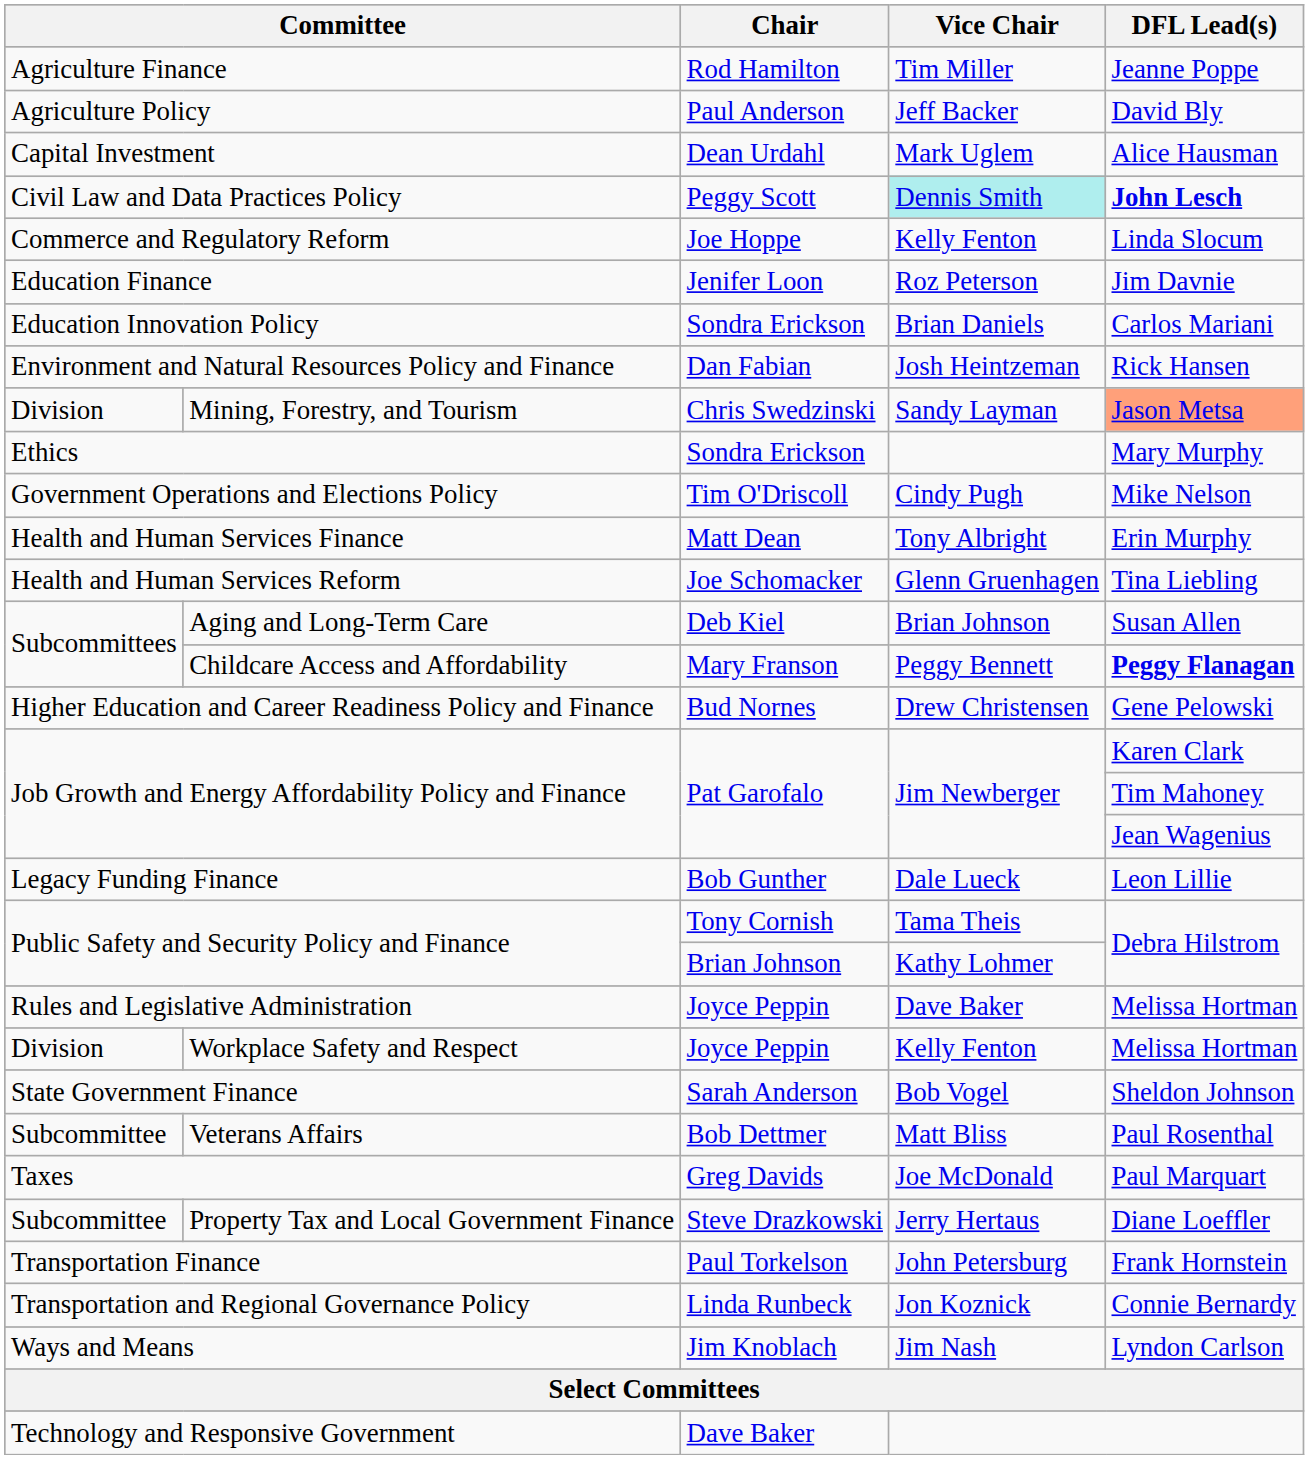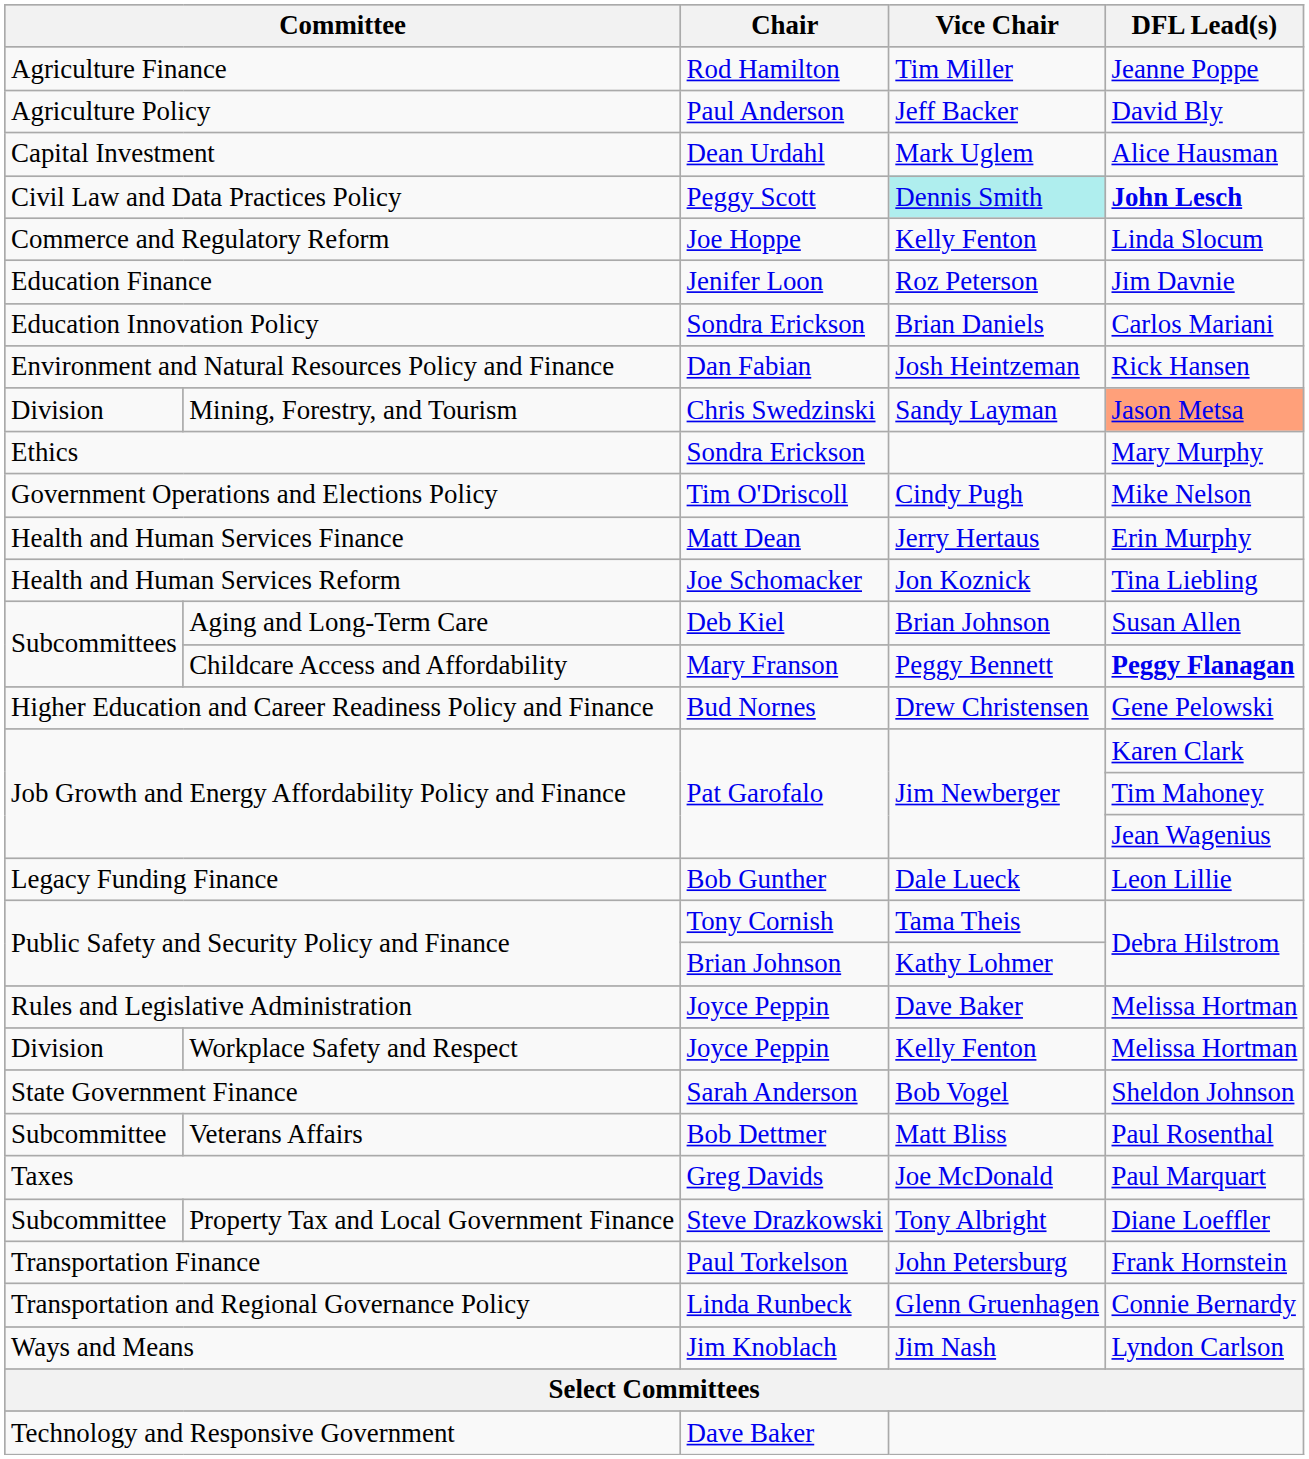(971, 537) Tony Albright -> (967, 537) Jerry Hertaus
(997, 580) Glenn Gruenhagen -> (963, 580) Jon Koznick
(967, 1219) Jerry Hertaus -> (971, 1219) Tony Albright
(963, 1304) Jon Koznick -> (997, 1304) Glenn Gruenhagen
